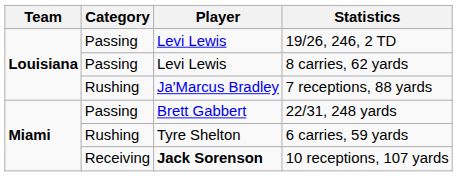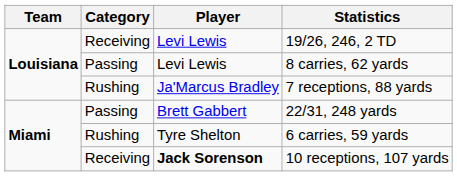(111, 40) Passing -> (117, 40) Receiving
